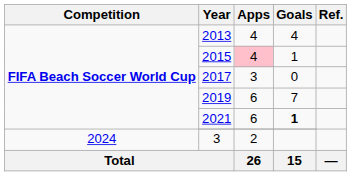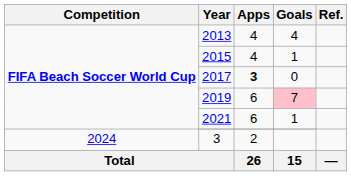(254, 56) pink background -> (254, 56) no background
(254, 77) normal -> (254, 77) bold
(294, 98) no background -> (294, 98) pink background
(294, 118) bold -> (294, 118) normal
